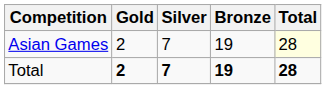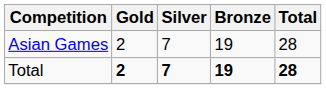(288, 44) lightyellow background -> (288, 44) no background
